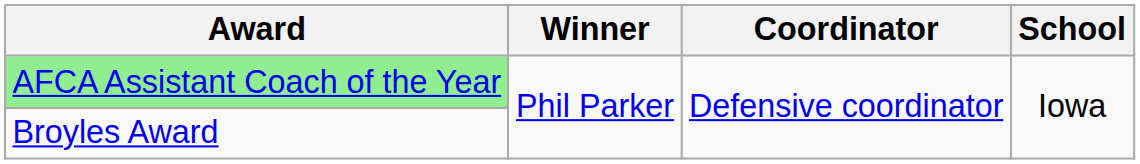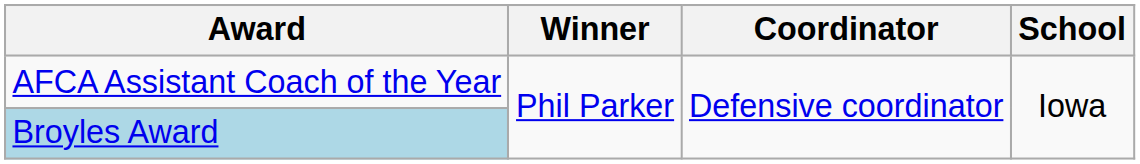(257, 81) lightgreen background -> (257, 81) no background
(115, 132) no background -> (115, 132) lightblue background
